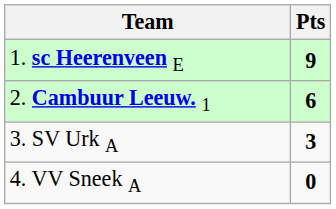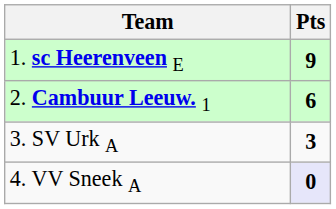(311, 182) no background -> (311, 182) lavender background
